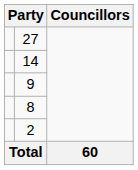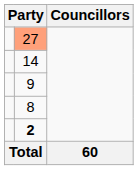(31, 38) no background -> (31, 38) lightsalmon background
(31, 130) normal -> (31, 130) bold
